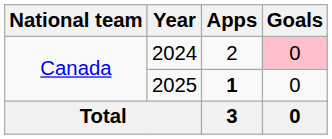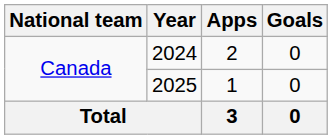(295, 52) pink background -> (295, 52) no background
(232, 85) bold -> (232, 85) normal
